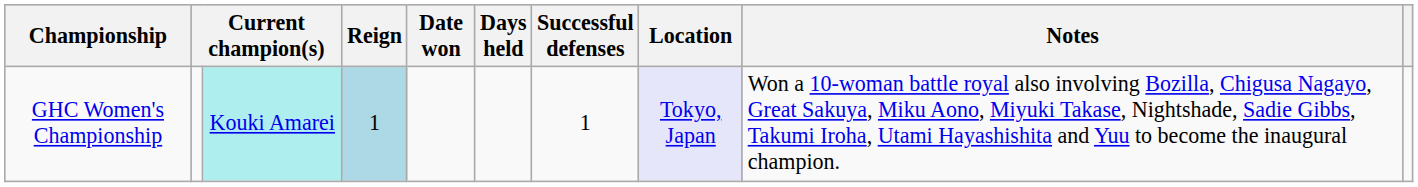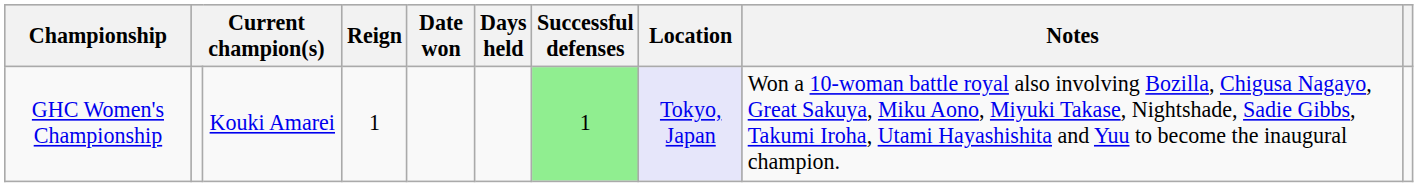(272, 123) paleturquoise background -> (272, 123) no background
(375, 123) lightblue background -> (375, 123) no background
(585, 123) no background -> (585, 123) lightgreen background
